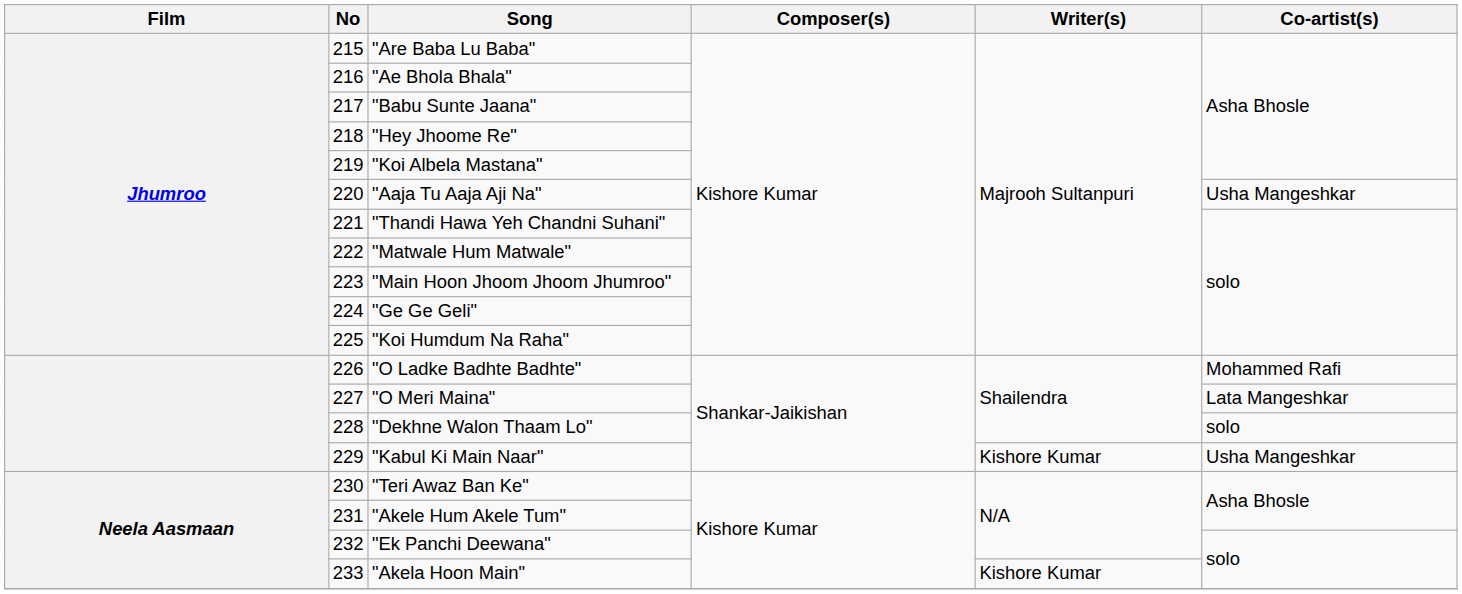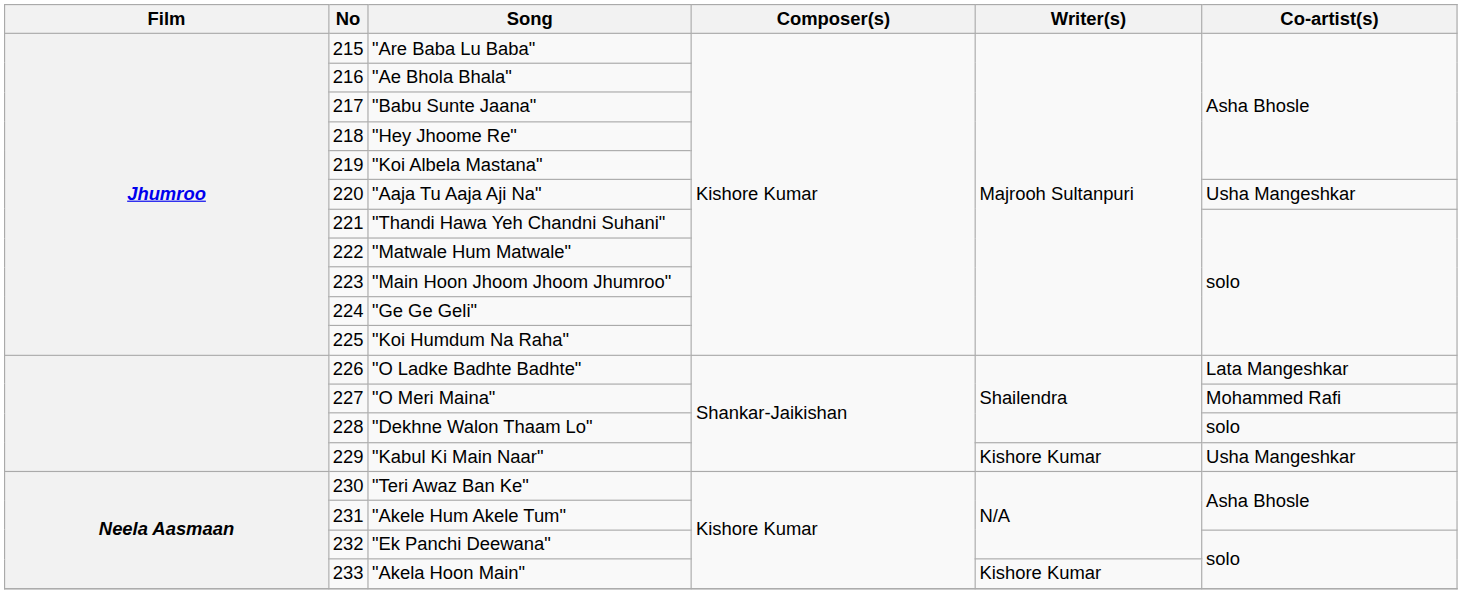(1274, 369) Mohammed Rafi -> (1277, 369) Lata Mangeshkar
(1277, 398) Lata Mangeshkar -> (1274, 398) Mohammed Rafi
